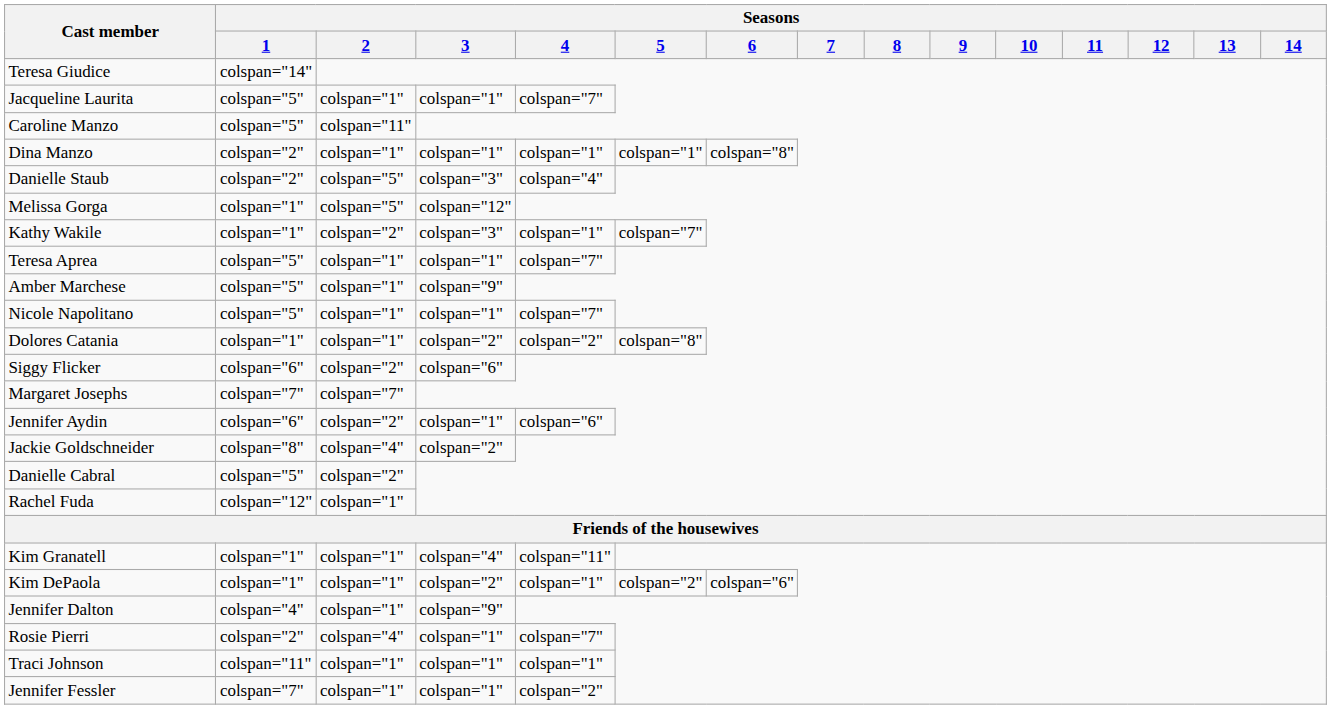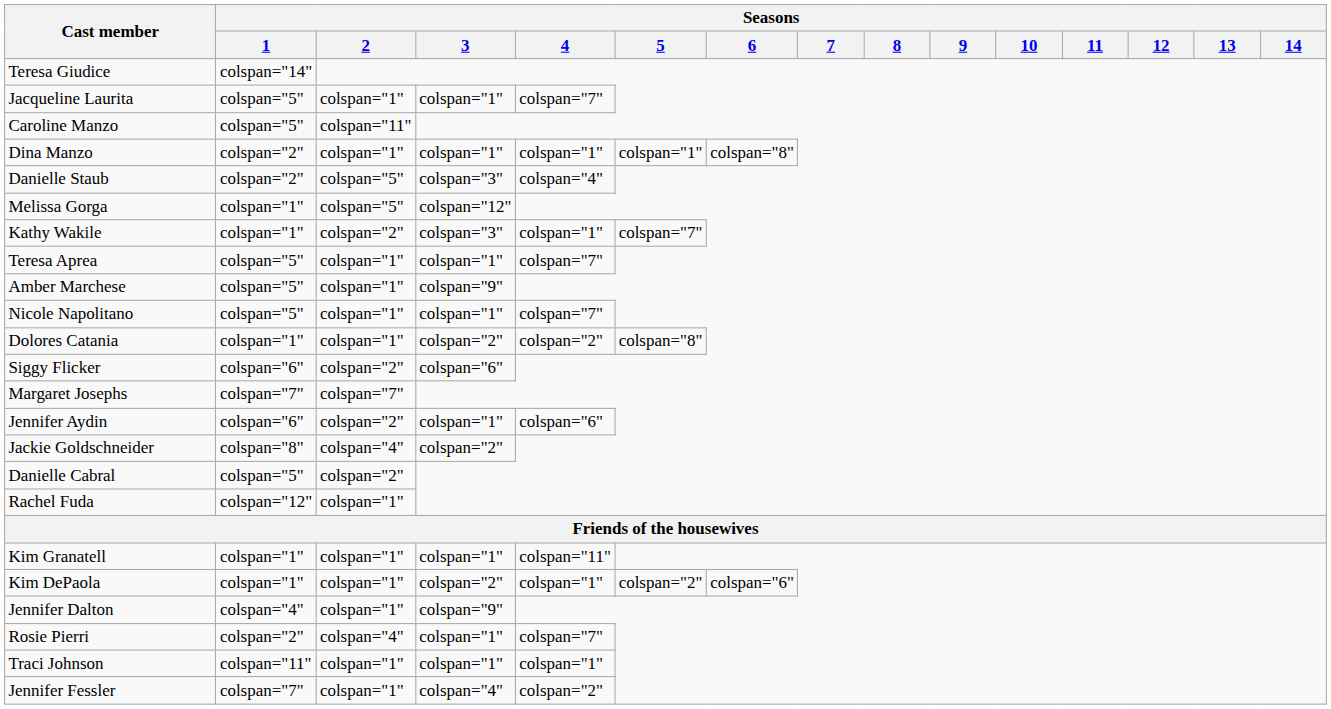(461, 555) colspan="4" -> (461, 555) colspan="1"
(461, 690) colspan="1" -> (461, 690) colspan="4"
